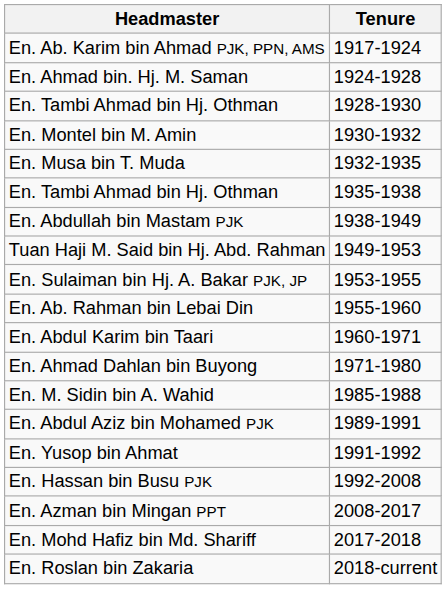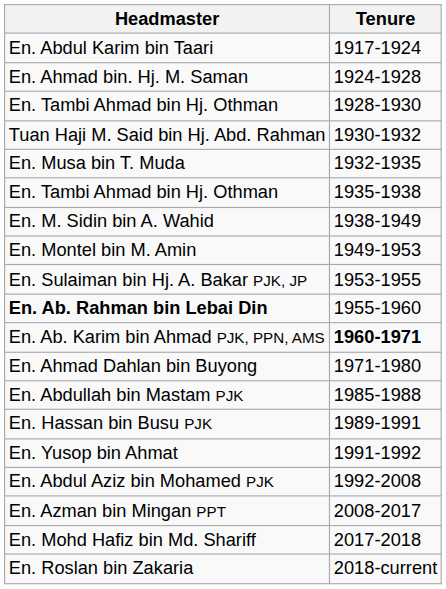(167, 47) En. Ab. Karim bin Ahmad PJK, PPN, AMS -> (111, 47) En. Abdul Karim bin Taari
(103, 134) En. Montel bin M. Amin -> (167, 134) Tuan Haji M. Said bin Hj. Abd. Rahman
(126, 221) En. Abdullah bin Mastam PJK -> (111, 221) En. M. Sidin bin A. Wahid
(167, 250) Tuan Haji M. Said bin Hj. Abd. Rahman -> (103, 250) En. Montel bin M. Amin
(131, 308) normal -> (138, 308) bold
(111, 337) En. Abdul Karim bin Taari -> (167, 337) En. Ab. Karim bin Ahmad PJK, PPN, AMS
(377, 337) normal -> (377, 337) bold
(111, 395) En. M. Sidin bin A. Wahid -> (126, 395) En. Abdullah bin Mastam PJK
(141, 423) En. Abdul Aziz bin Mohamed PJK -> (110, 423) En. Hassan bin Busu PJK
(110, 481) En. Hassan bin Busu PJK -> (141, 481) En. Abdul Aziz bin Mohamed PJK
